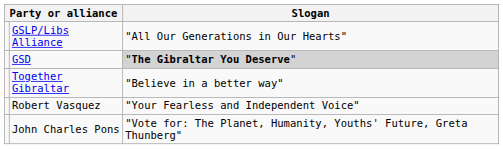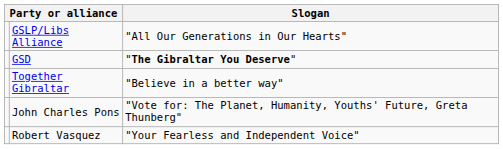(211, 59) lightgrey background -> (211, 59) no background
rows swapped: (56, 106) <-> (66, 129)
